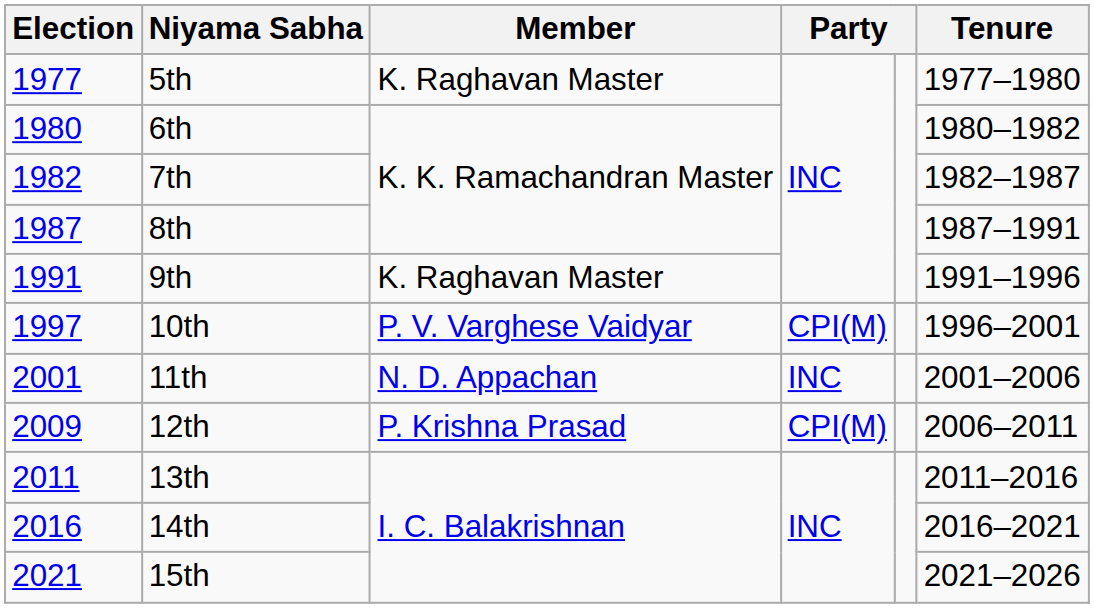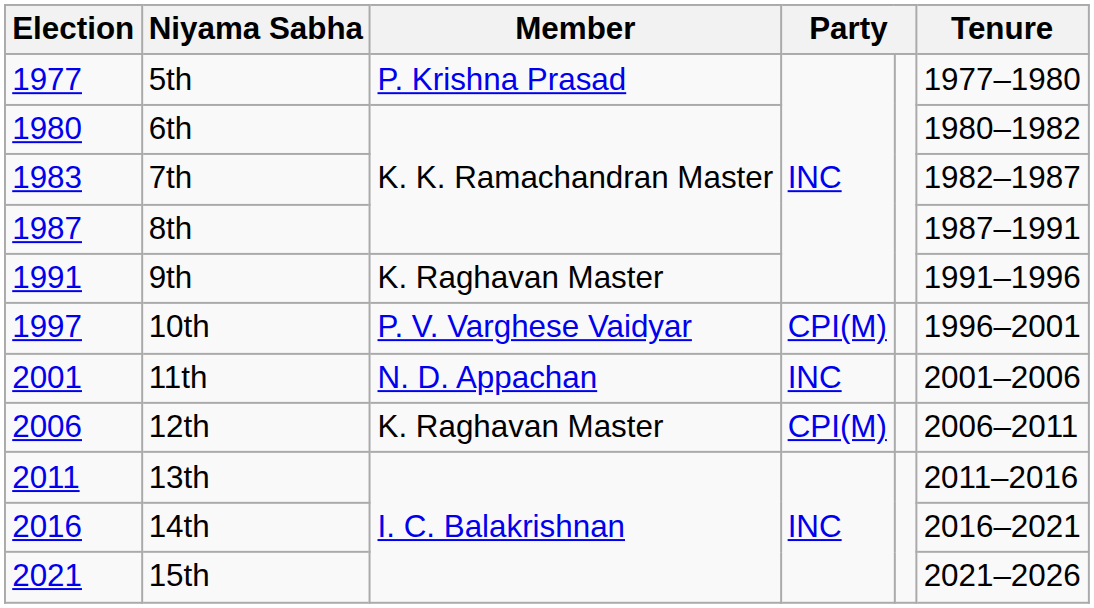(520, 79) K. Raghavan Master -> (502, 79) P. Krishna Prasad
(47, 178) 1982 -> (47, 178) 1983
(47, 427) 2009 -> (47, 427) 2006
(502, 427) P. Krishna Prasad -> (520, 427) K. Raghavan Master
